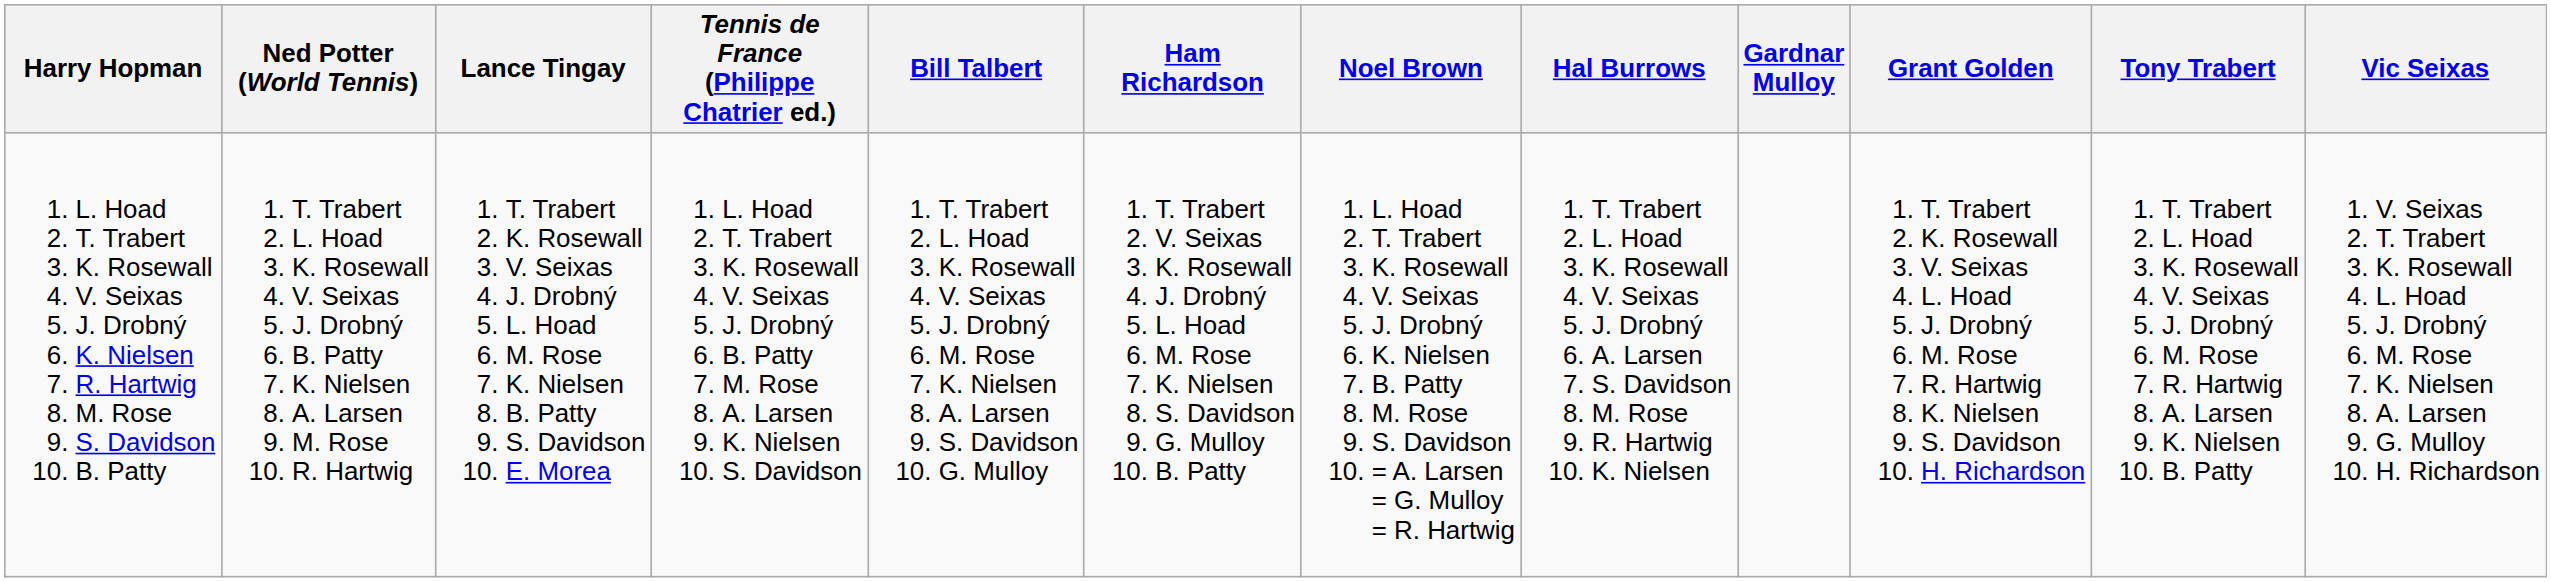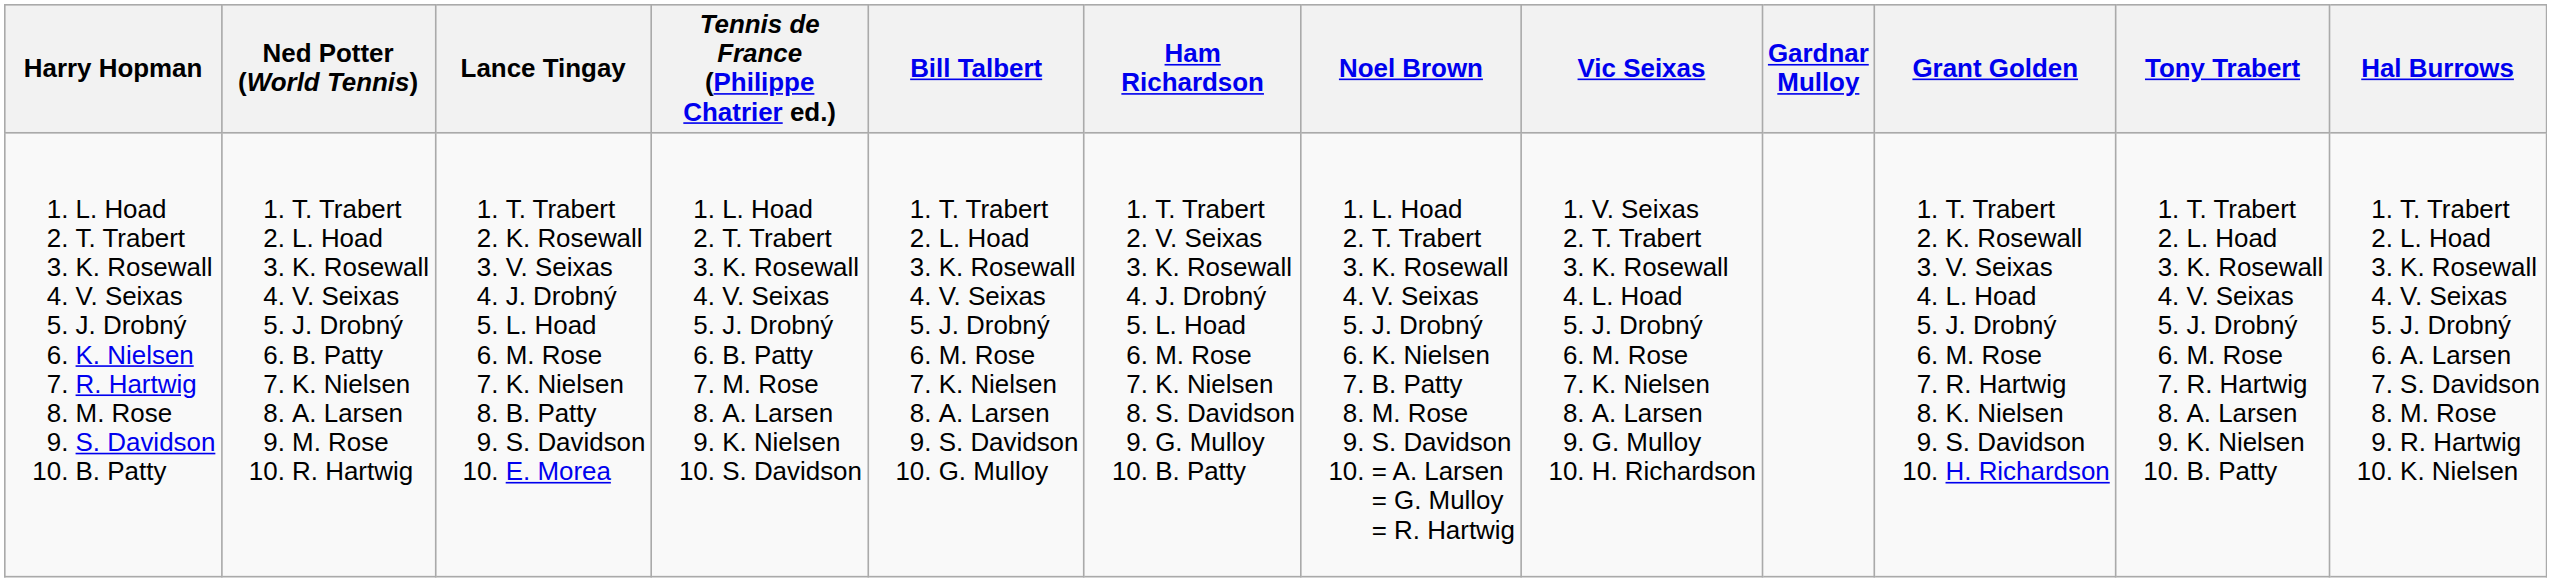columns swapped: (1629, 68) <-> (2425, 68)
